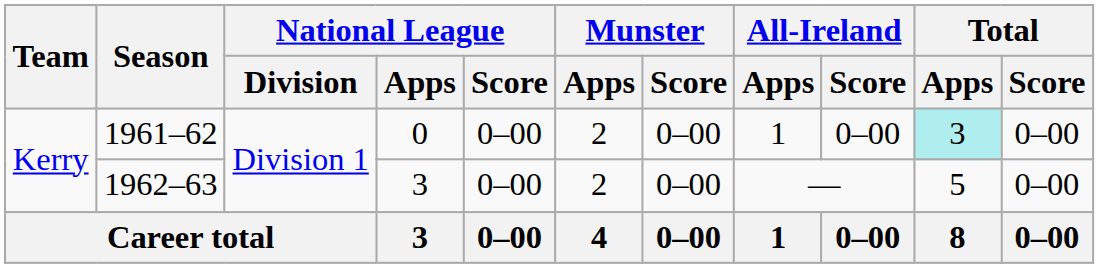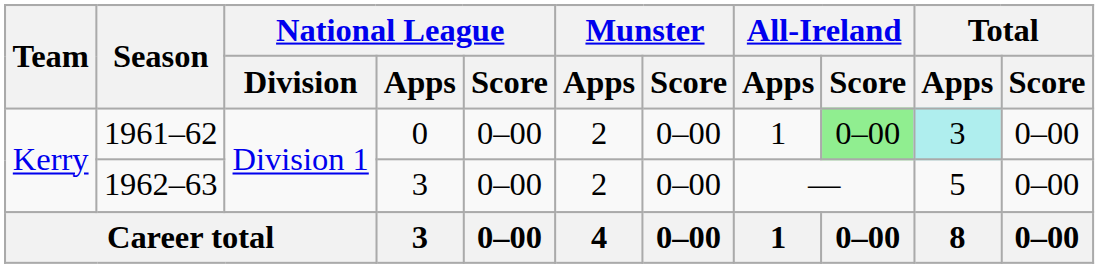(868, 133) no background -> (868, 133) lightgreen background
